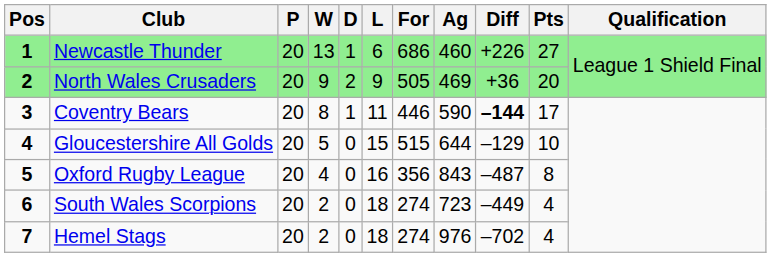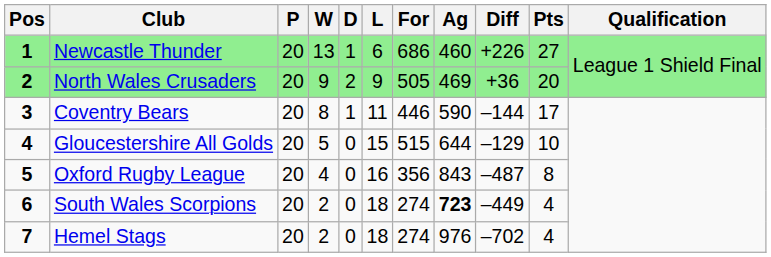(502, 112) bold -> (502, 112) normal
(455, 205) normal -> (455, 205) bold
